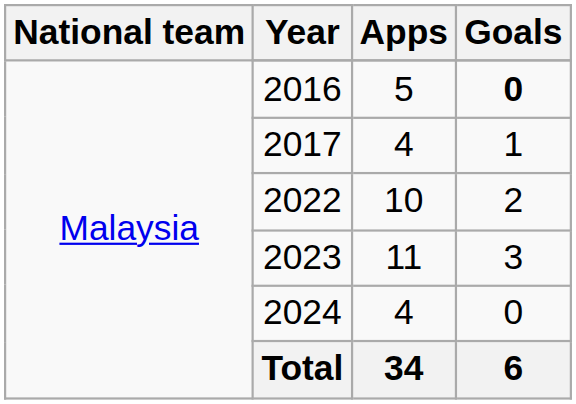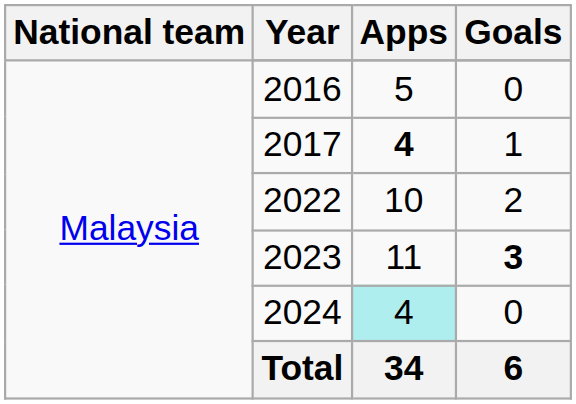(513, 88) bold -> (513, 88) normal
(404, 144) normal -> (404, 144) bold
(513, 256) normal -> (513, 256) bold
(404, 312) no background -> (404, 312) paleturquoise background
